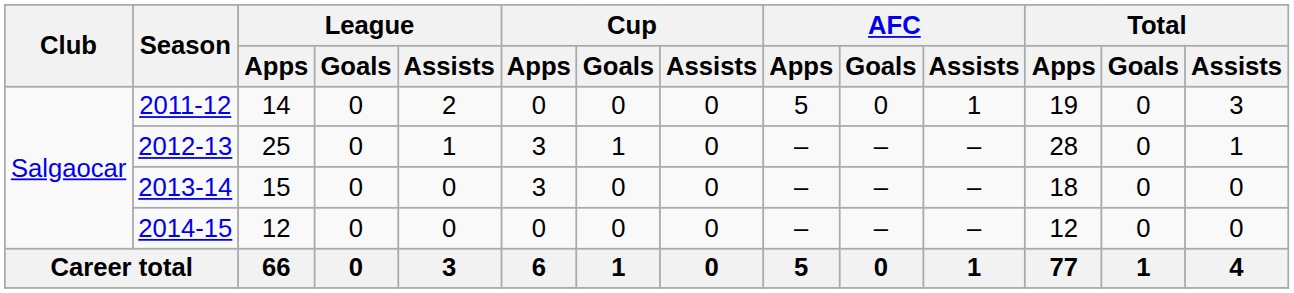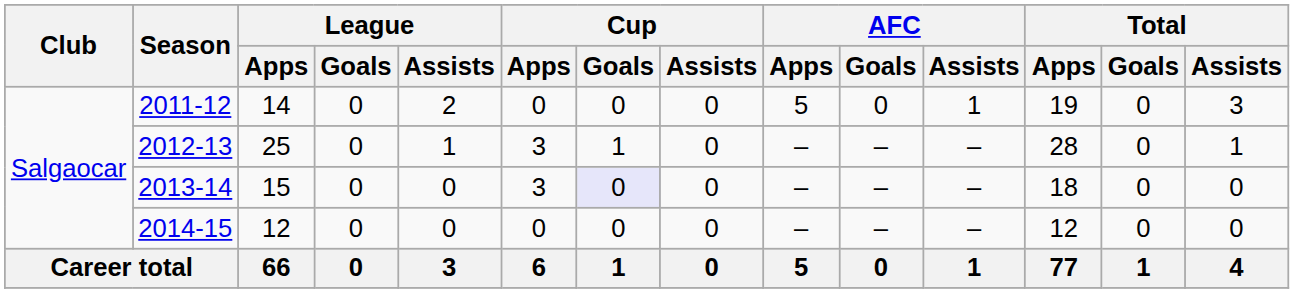(618, 188) no background -> (618, 188) lavender background
